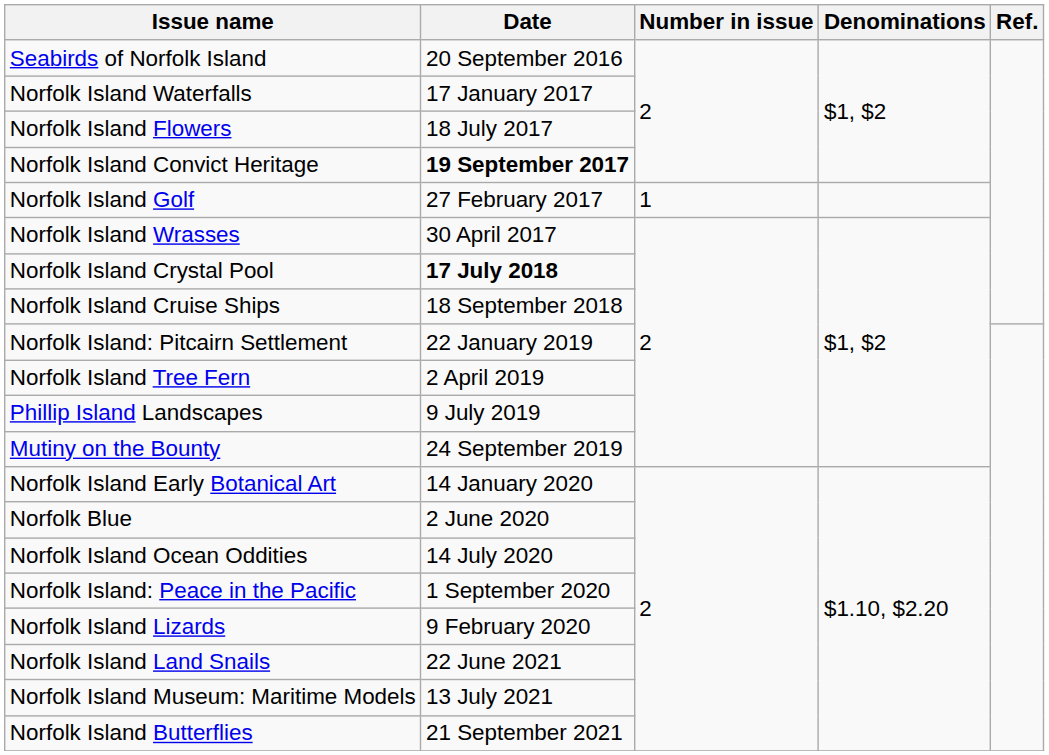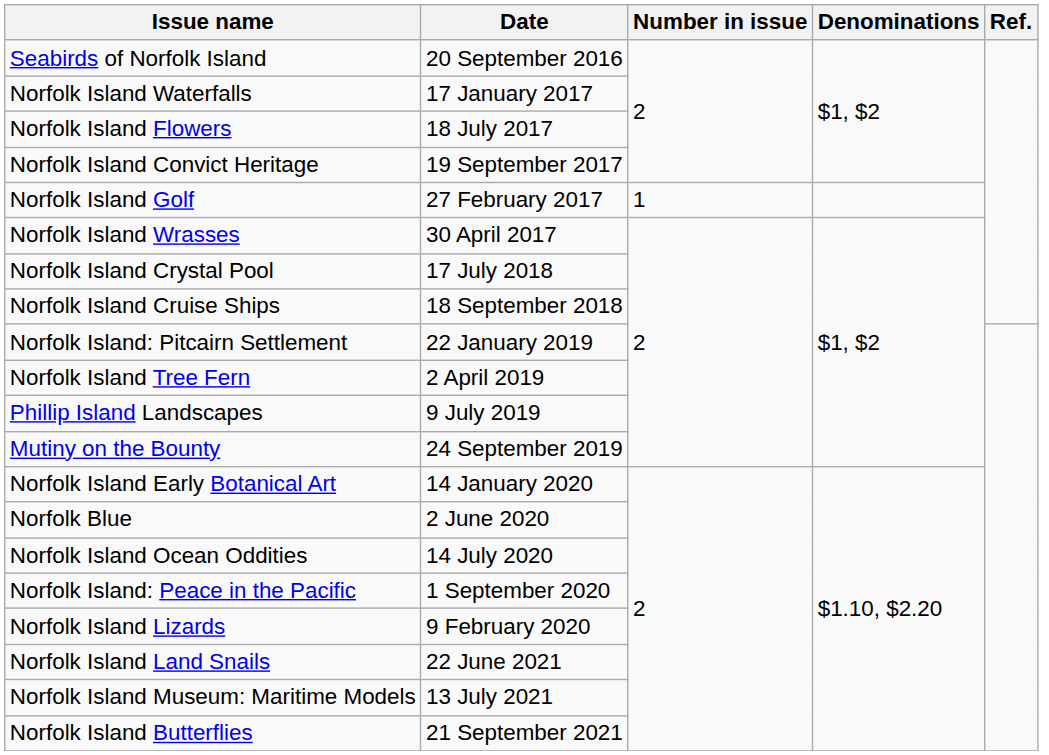(528, 164) bold -> (524, 164) normal
(492, 270) bold -> (490, 270) normal
